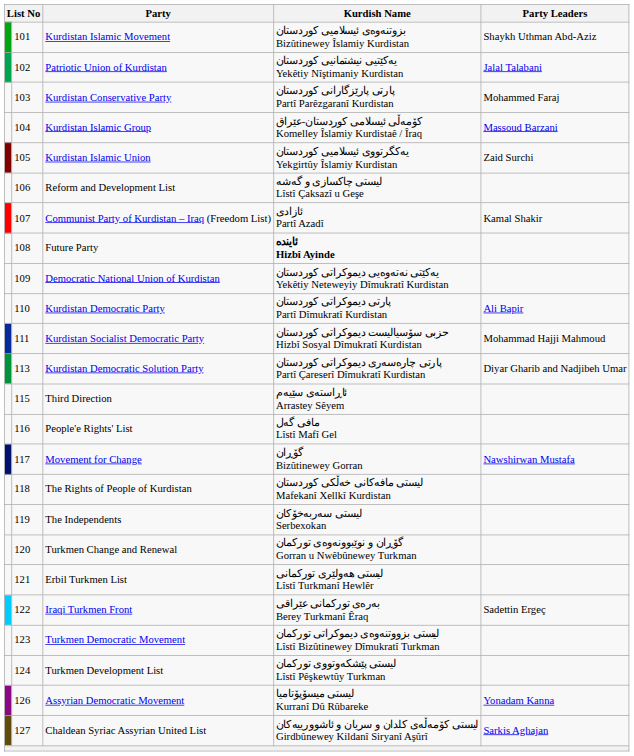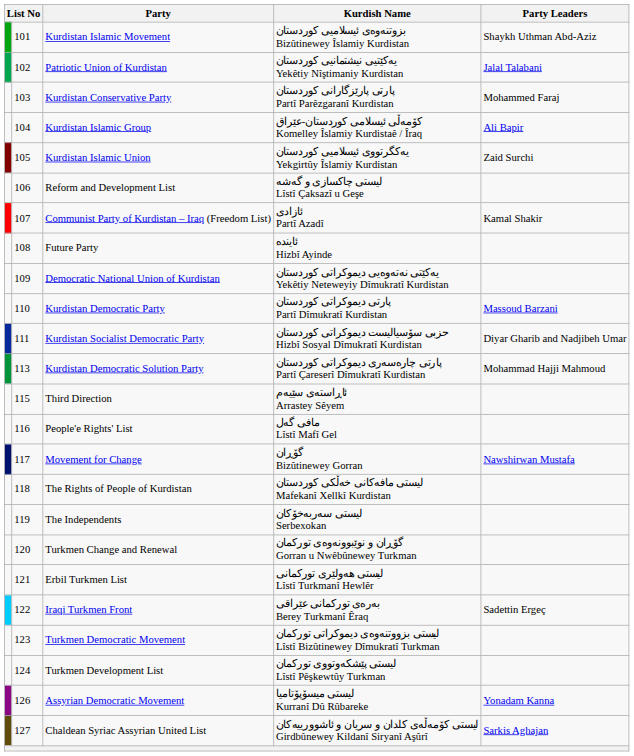(521, 128) Massoud Barzani -> (503, 128) Ali Bapir
(305, 248) bold -> (304, 248) normal
(503, 308) Ali Bapir -> (521, 308) Massoud Barzani
(544, 339) Mohammad Hajji Mahmoud -> (555, 339) Diyar Gharib and Nadjibeh Umar
(555, 369) Diyar Gharib and Nadjibeh Umar -> (544, 369) Mohammad Hajji Mahmoud
